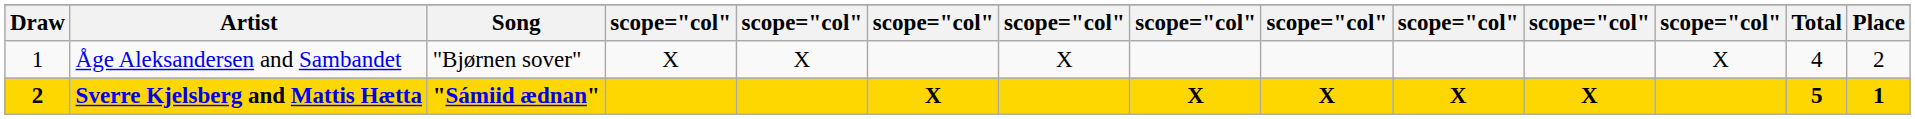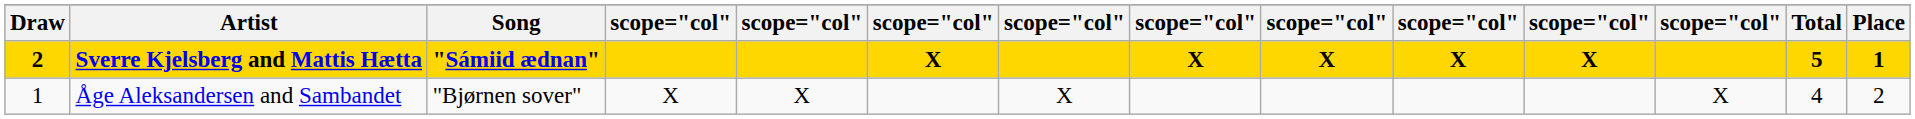rows swapped: (238, 59) <-> (249, 95)
